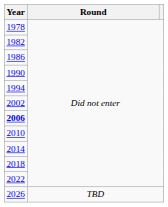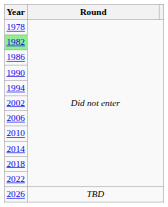(16, 42) no background -> (16, 42) lightgreen background
(16, 118) bold -> (16, 118) normal
